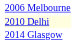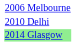(27, 21) lightyellow background -> (27, 21) no background
(34, 35) no background -> (34, 35) lightgreen background
